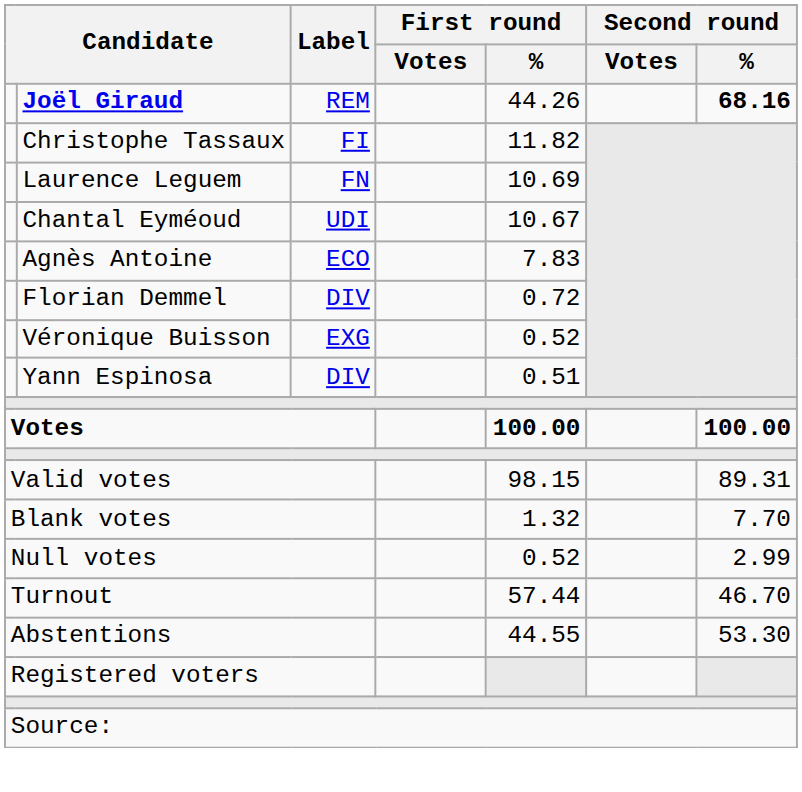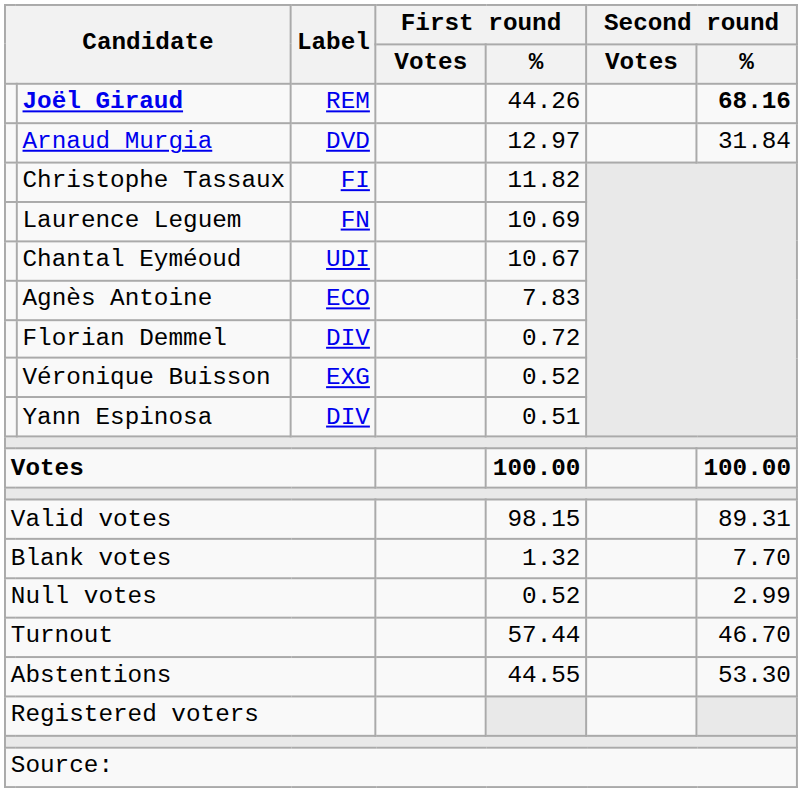+ row: (117, 143)
